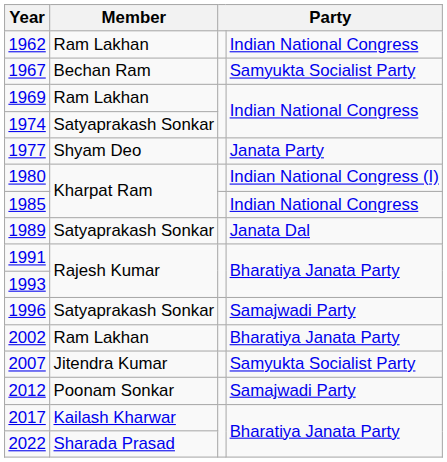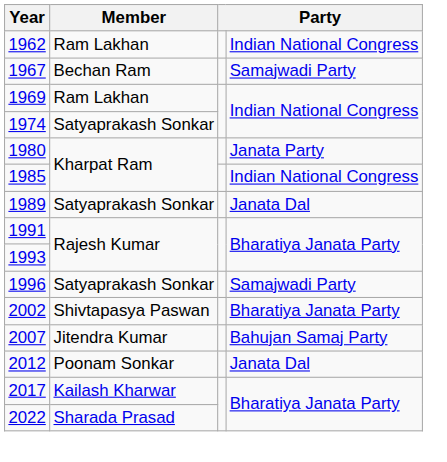(323, 71) Samyukta Socialist Party -> (293, 71) Samajwadi Party
- row: (27, 151)
(334, 177) Indian National Congress (I) -> (277, 151) Janata Party
(101, 337) Ram Lakhan -> (131, 310) Shivtapasya Paswan
(323, 364) Samyukta Socialist Party -> (309, 337) Bahujan Samaj Party
(293, 390) Samajwadi Party -> (270, 364) Janata Dal
